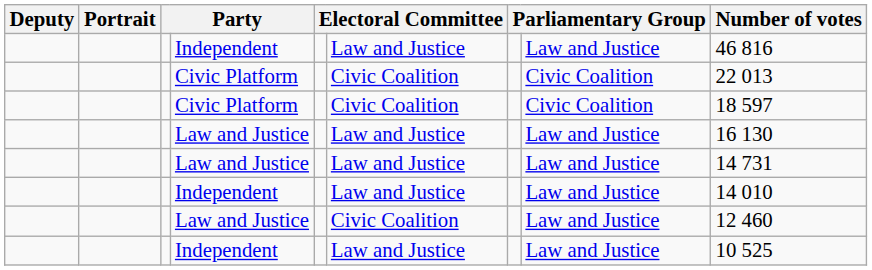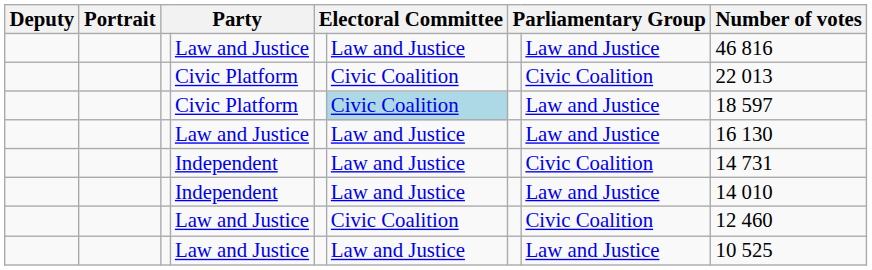(226, 47) Independent -> (242, 47) Law and Justice
(395, 105) no background -> (395, 105) lightblue background
(589, 105) Civic Coalition -> (592, 105) Law and Justice
(242, 163) Law and Justice -> (226, 163) Independent
(592, 163) Law and Justice -> (589, 163) Civic Coalition
(592, 221) Law and Justice -> (589, 221) Civic Coalition
(226, 249) Independent -> (242, 249) Law and Justice
